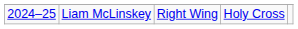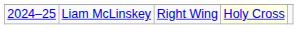(254, 14) no background -> (254, 14) lightyellow background
